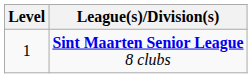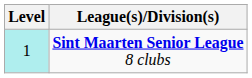(27, 51) no background -> (27, 51) paleturquoise background
